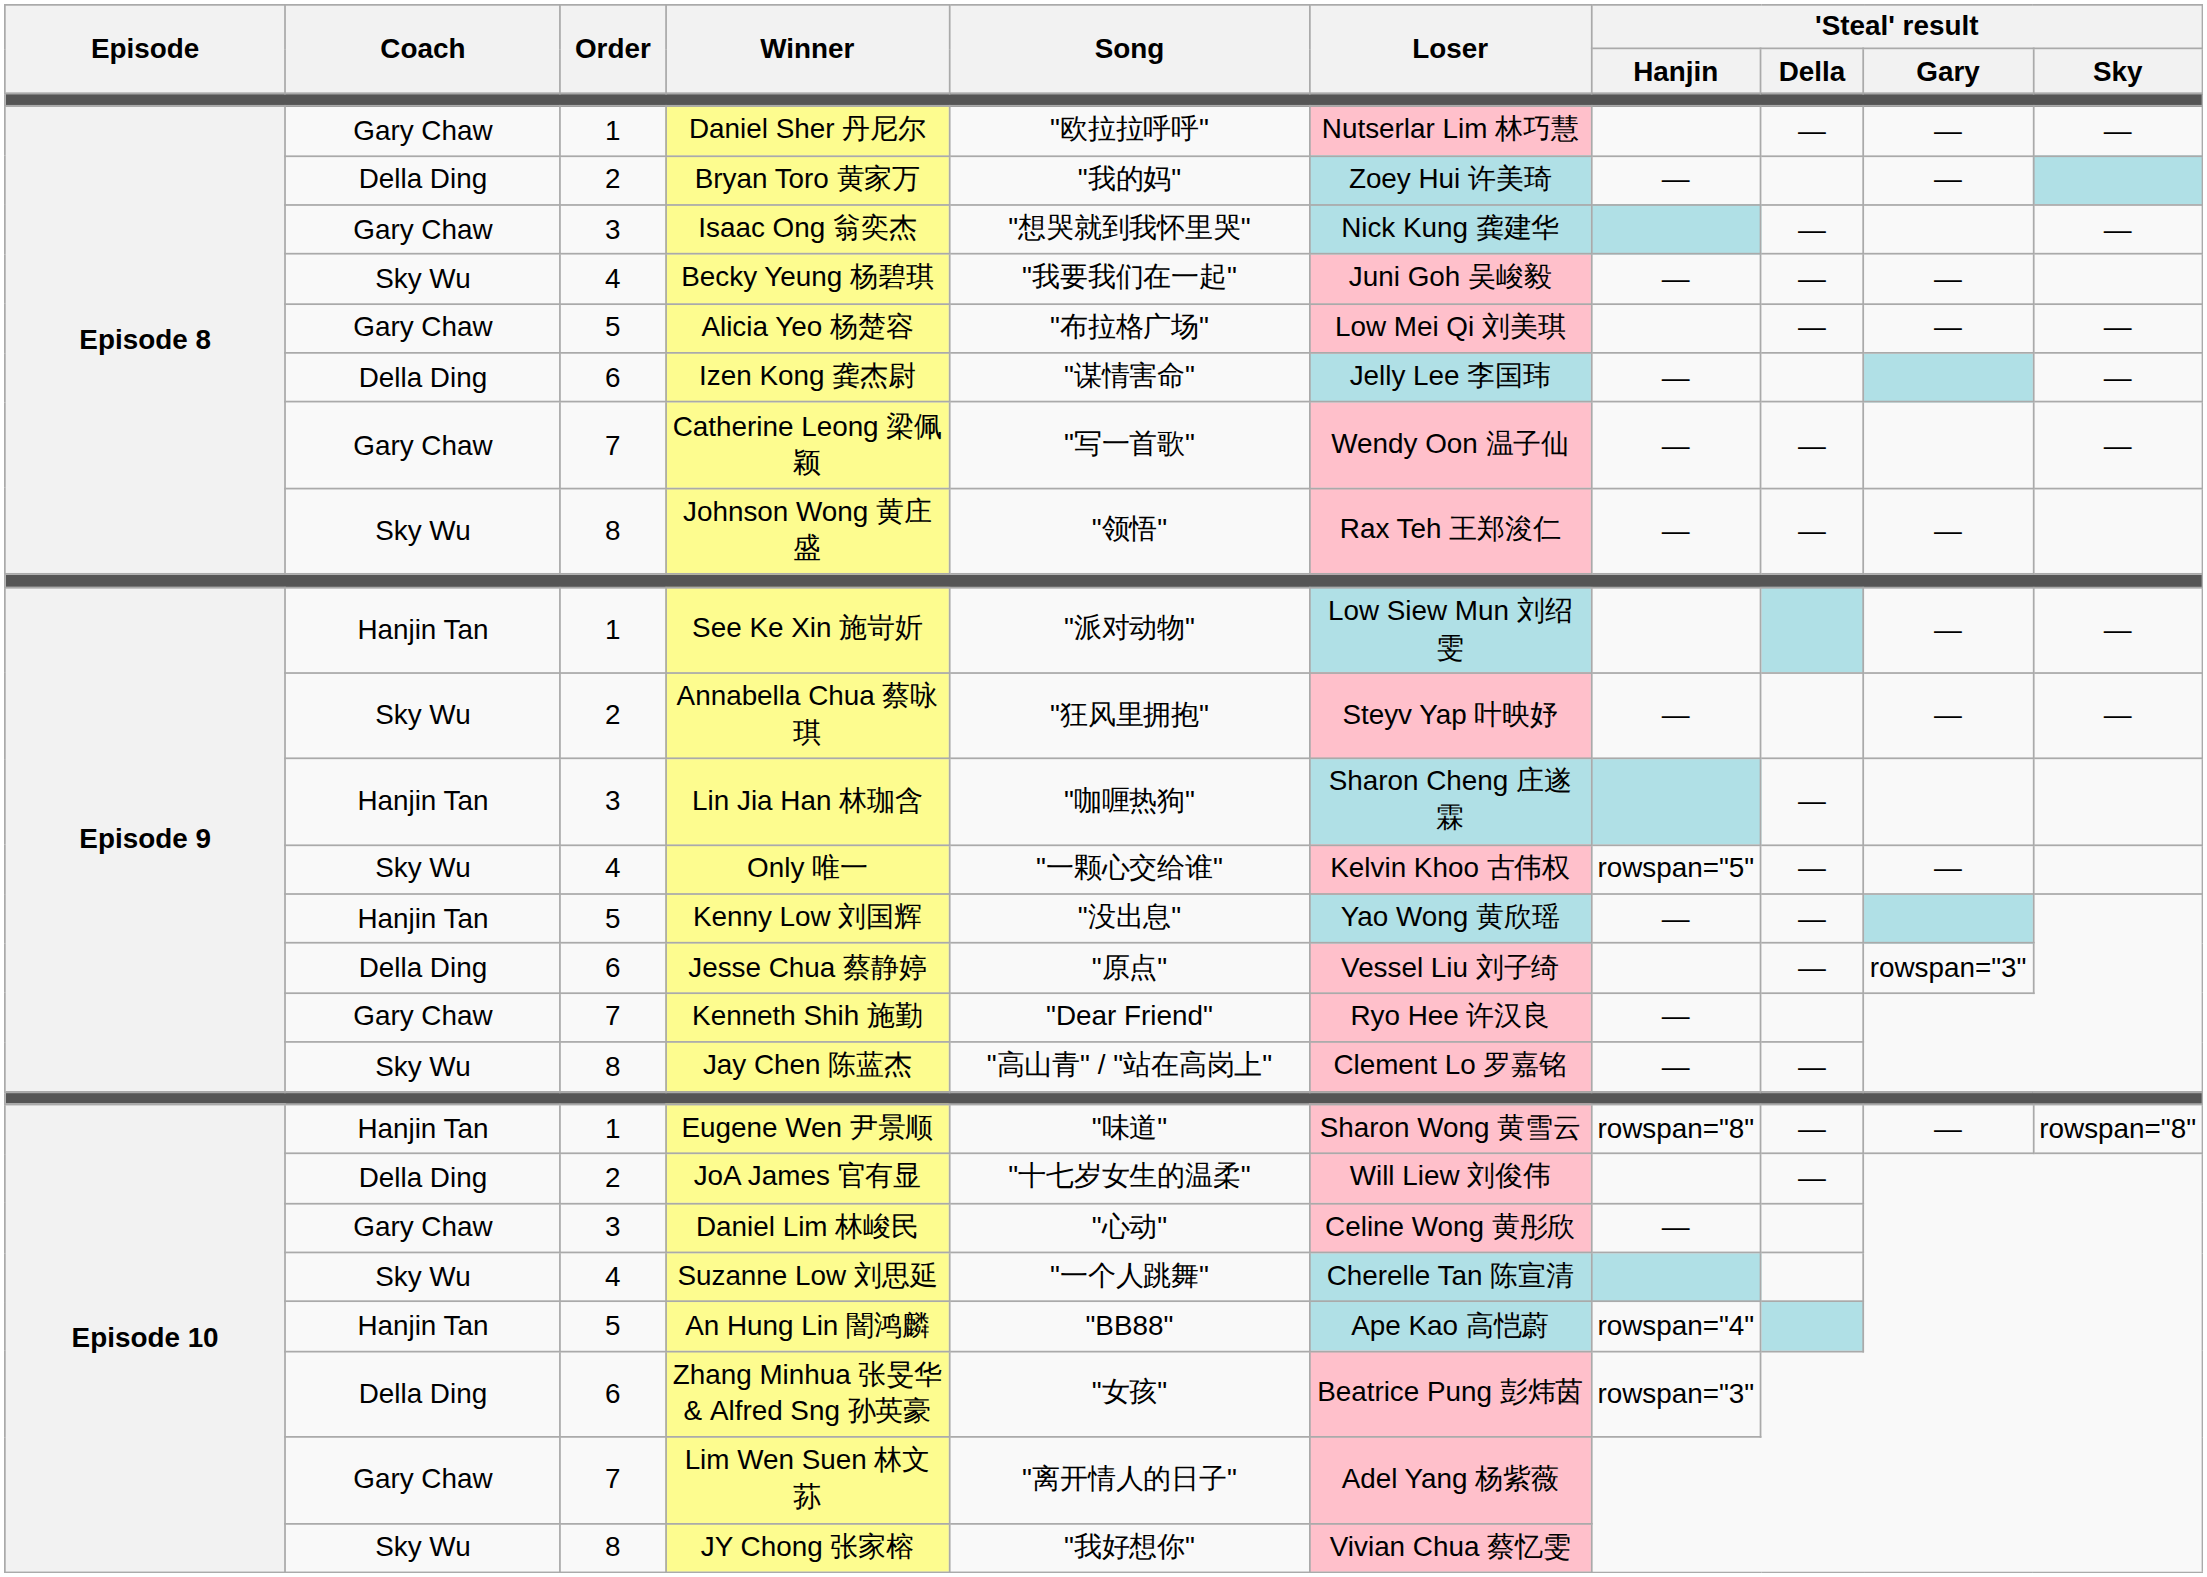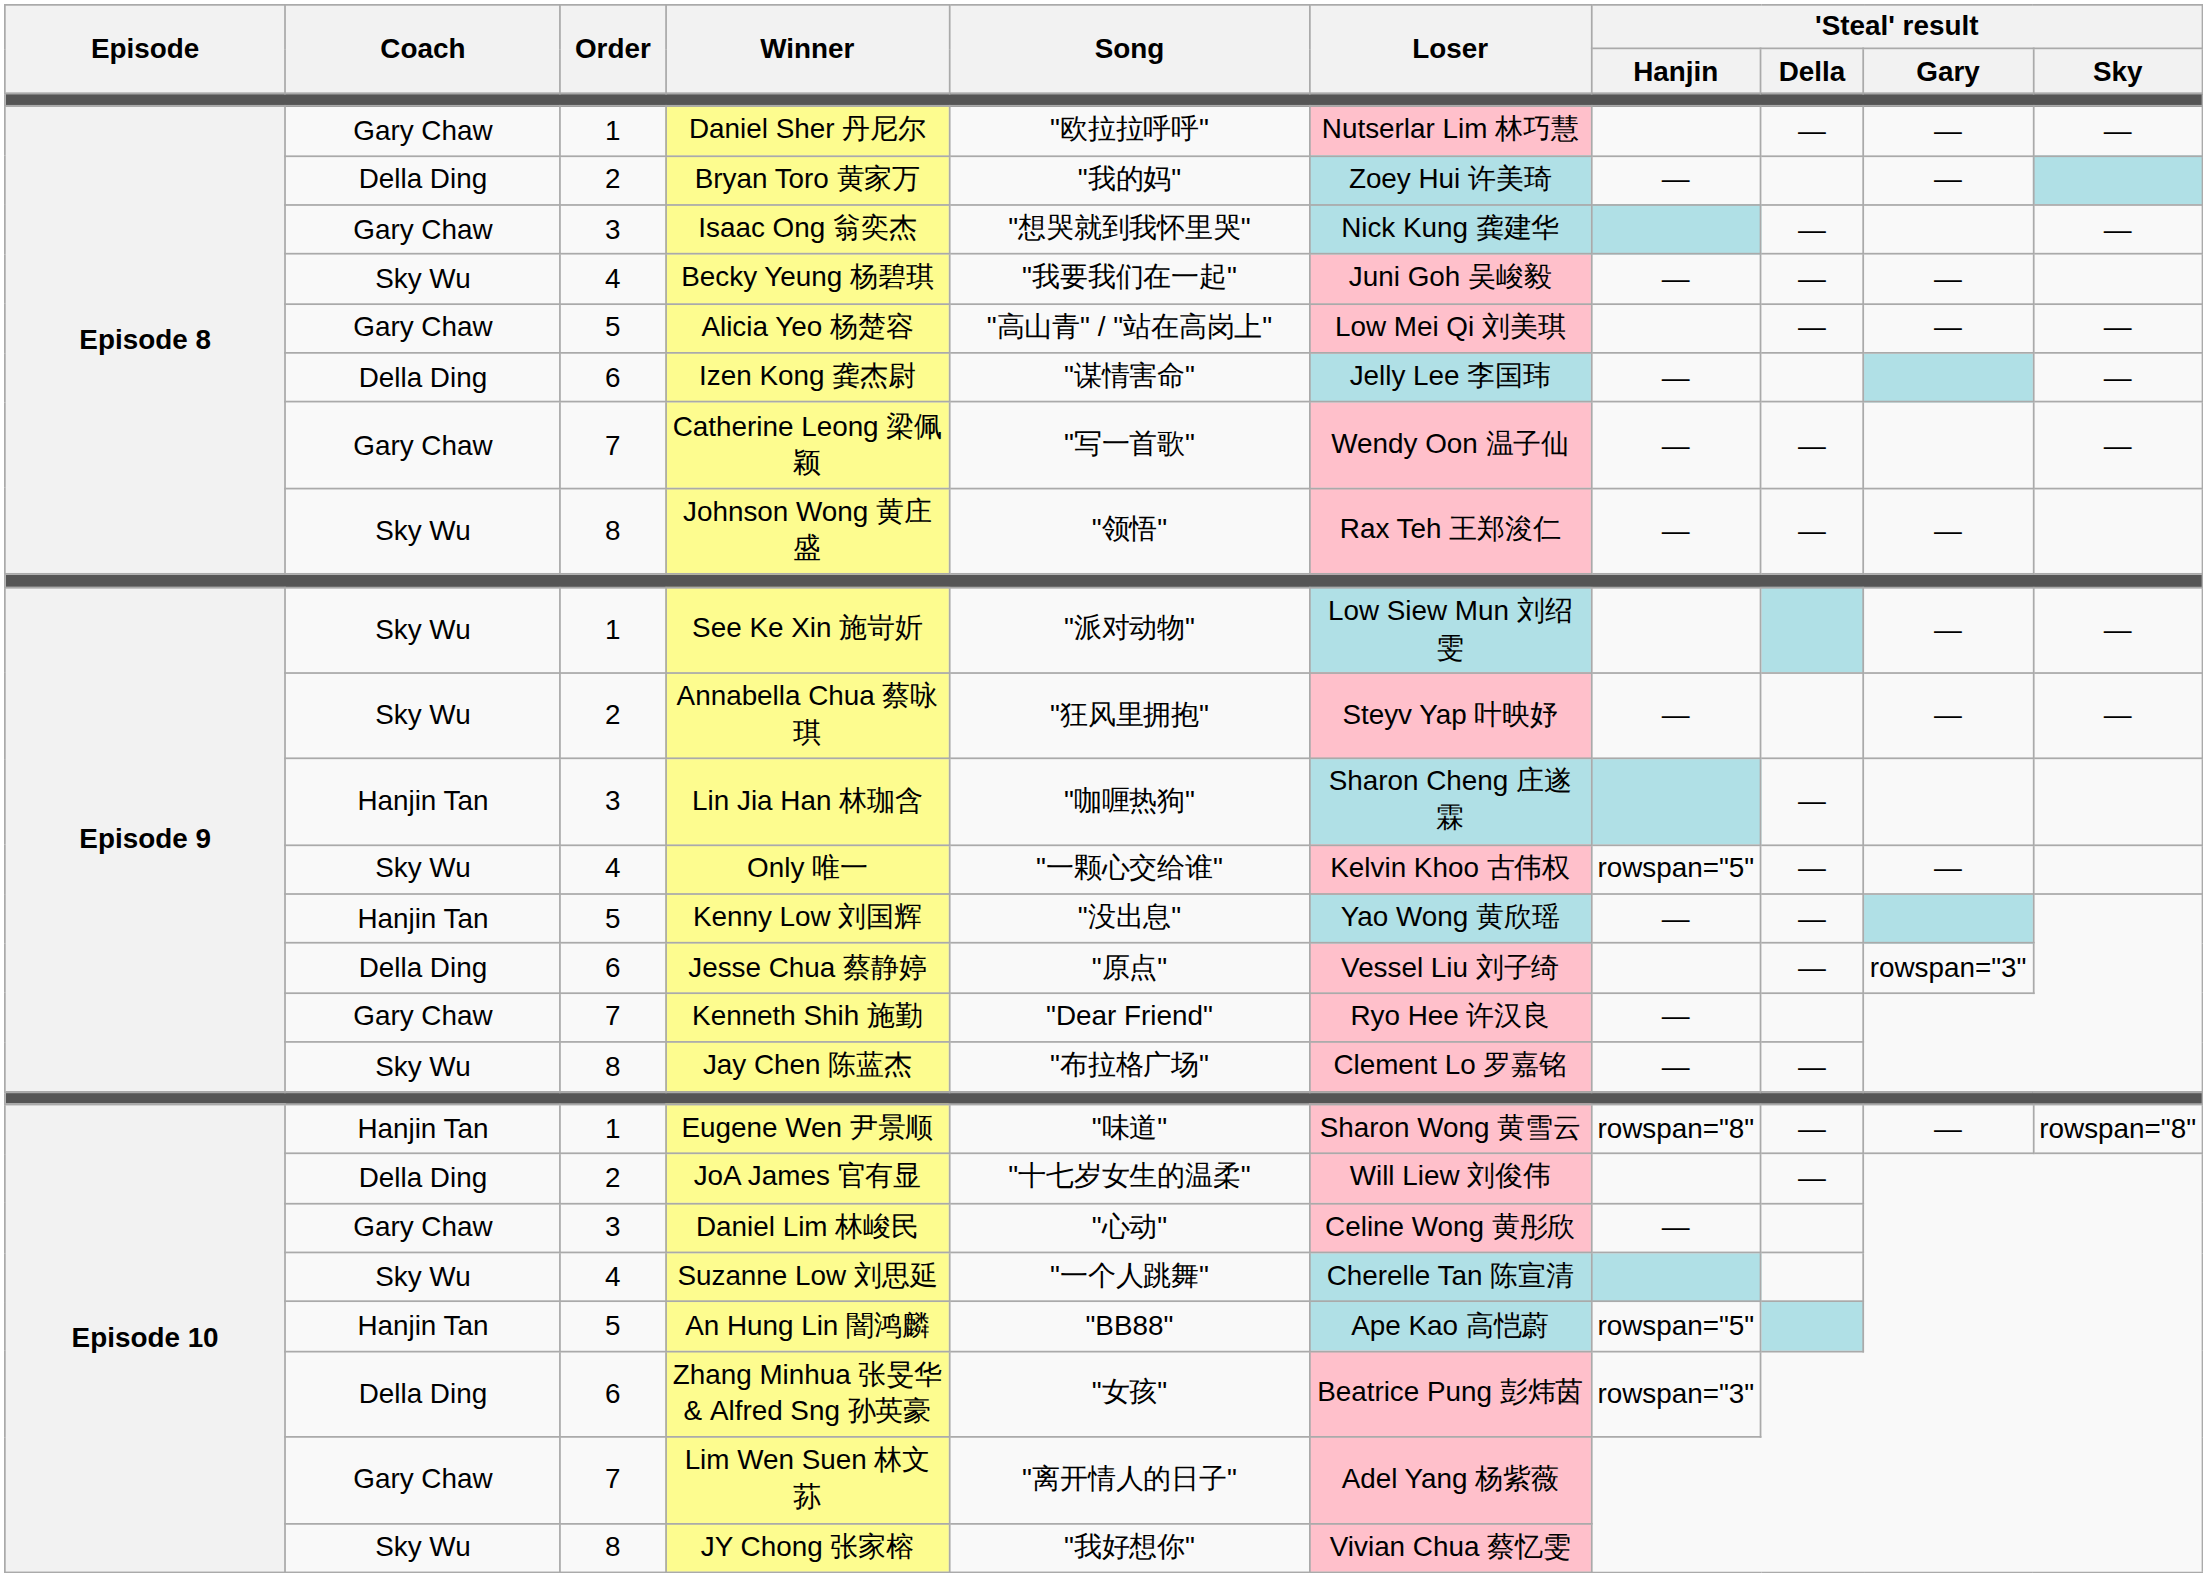(1129, 326) "布拉格广场" -> (1129, 326) "高山青" / "站在高岗上"
(423, 629) Hanjin Tan -> (423, 629) Sky Wu
(1129, 1065) "高山青" / "站在高岗上" -> (1129, 1065) "布拉格广场"
(1676, 1326) rowspan="4" -> (1676, 1326) rowspan="5"
